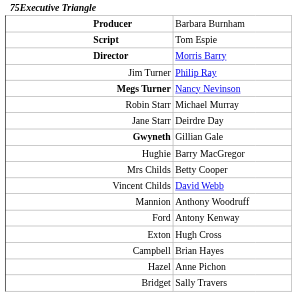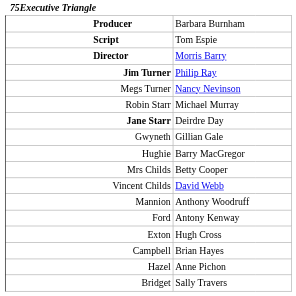(149, 72) normal -> (147, 72) bold
(144, 88) bold -> (146, 88) normal
(151, 121) normal -> (149, 121) bold
(152, 137) bold -> (153, 137) normal
